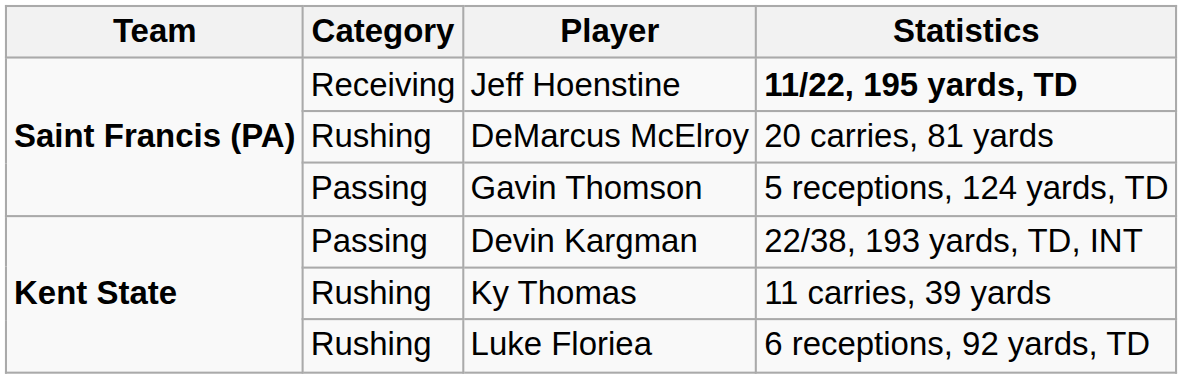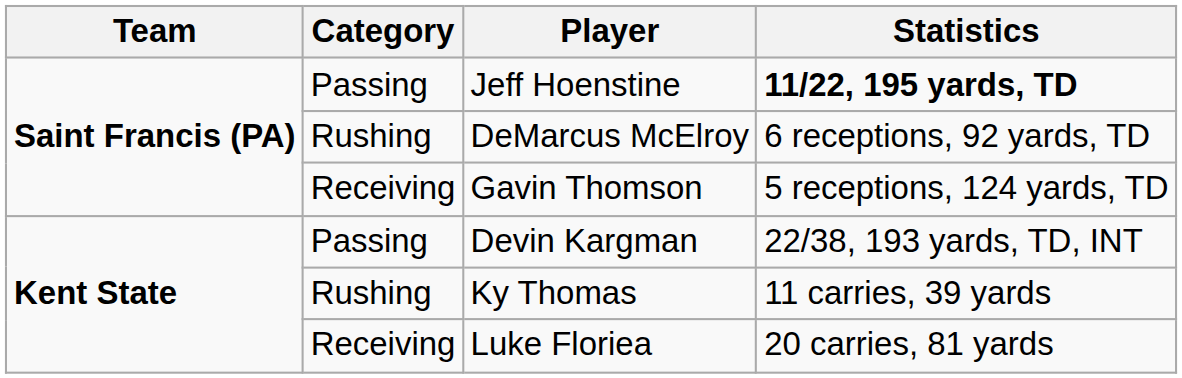(383, 83) Receiving -> (369, 83) Passing
(909, 136) 20 carries, 81 yards -> (957, 136) 6 receptions, 92 yards, TD
(369, 188) Passing -> (383, 188) Receiving
(371, 345) Rushing -> (383, 345) Receiving
(957, 345) 6 receptions, 92 yards, TD -> (909, 345) 20 carries, 81 yards
